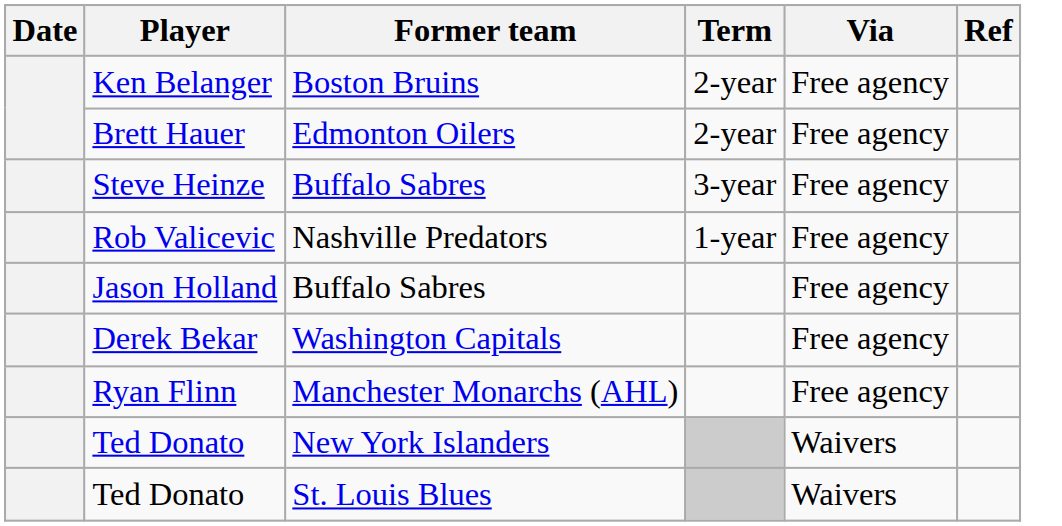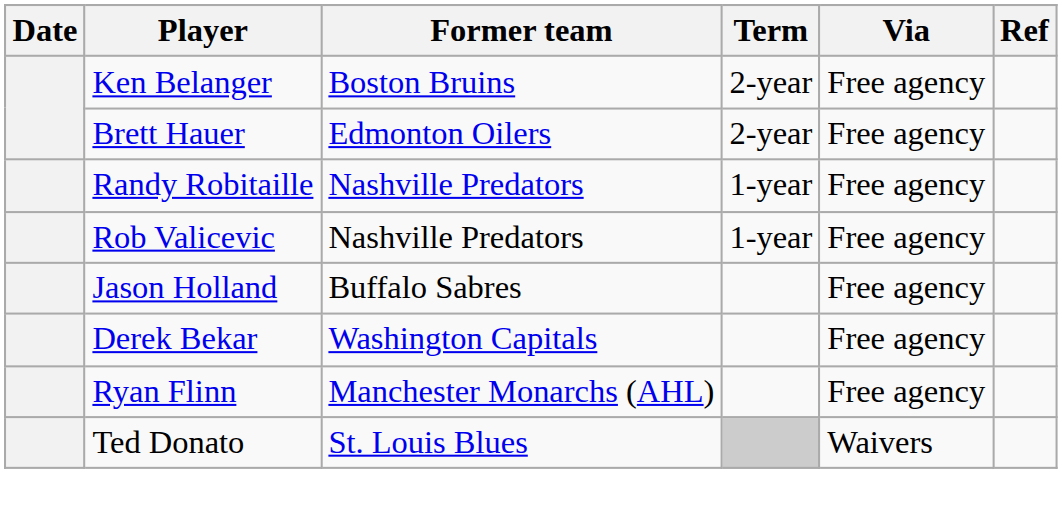- row: (179, 184)
+ row: (203, 184)
- row: (168, 442)
